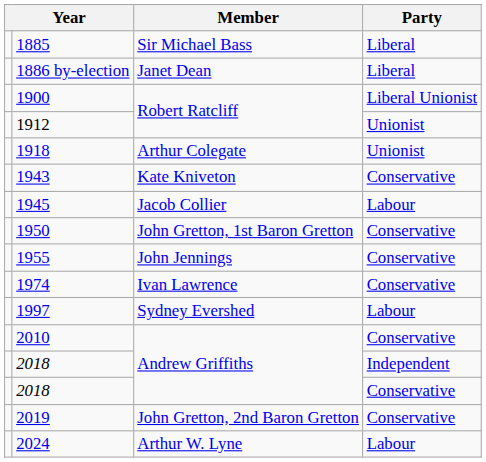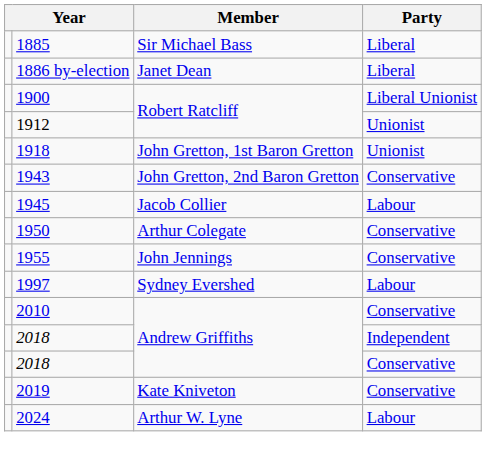(192, 151) Arthur Colegate -> (245, 151) John Gretton, 1st Baron Gretton
(186, 177) Kate Kniveton -> (248, 177) John Gretton, 2nd Baron Gretton
(245, 230) John Gretton, 1st Baron Gretton -> (192, 230) Arthur Colegate
- row: (33, 284)
(248, 417) John Gretton, 2nd Baron Gretton -> (186, 390) Kate Kniveton
